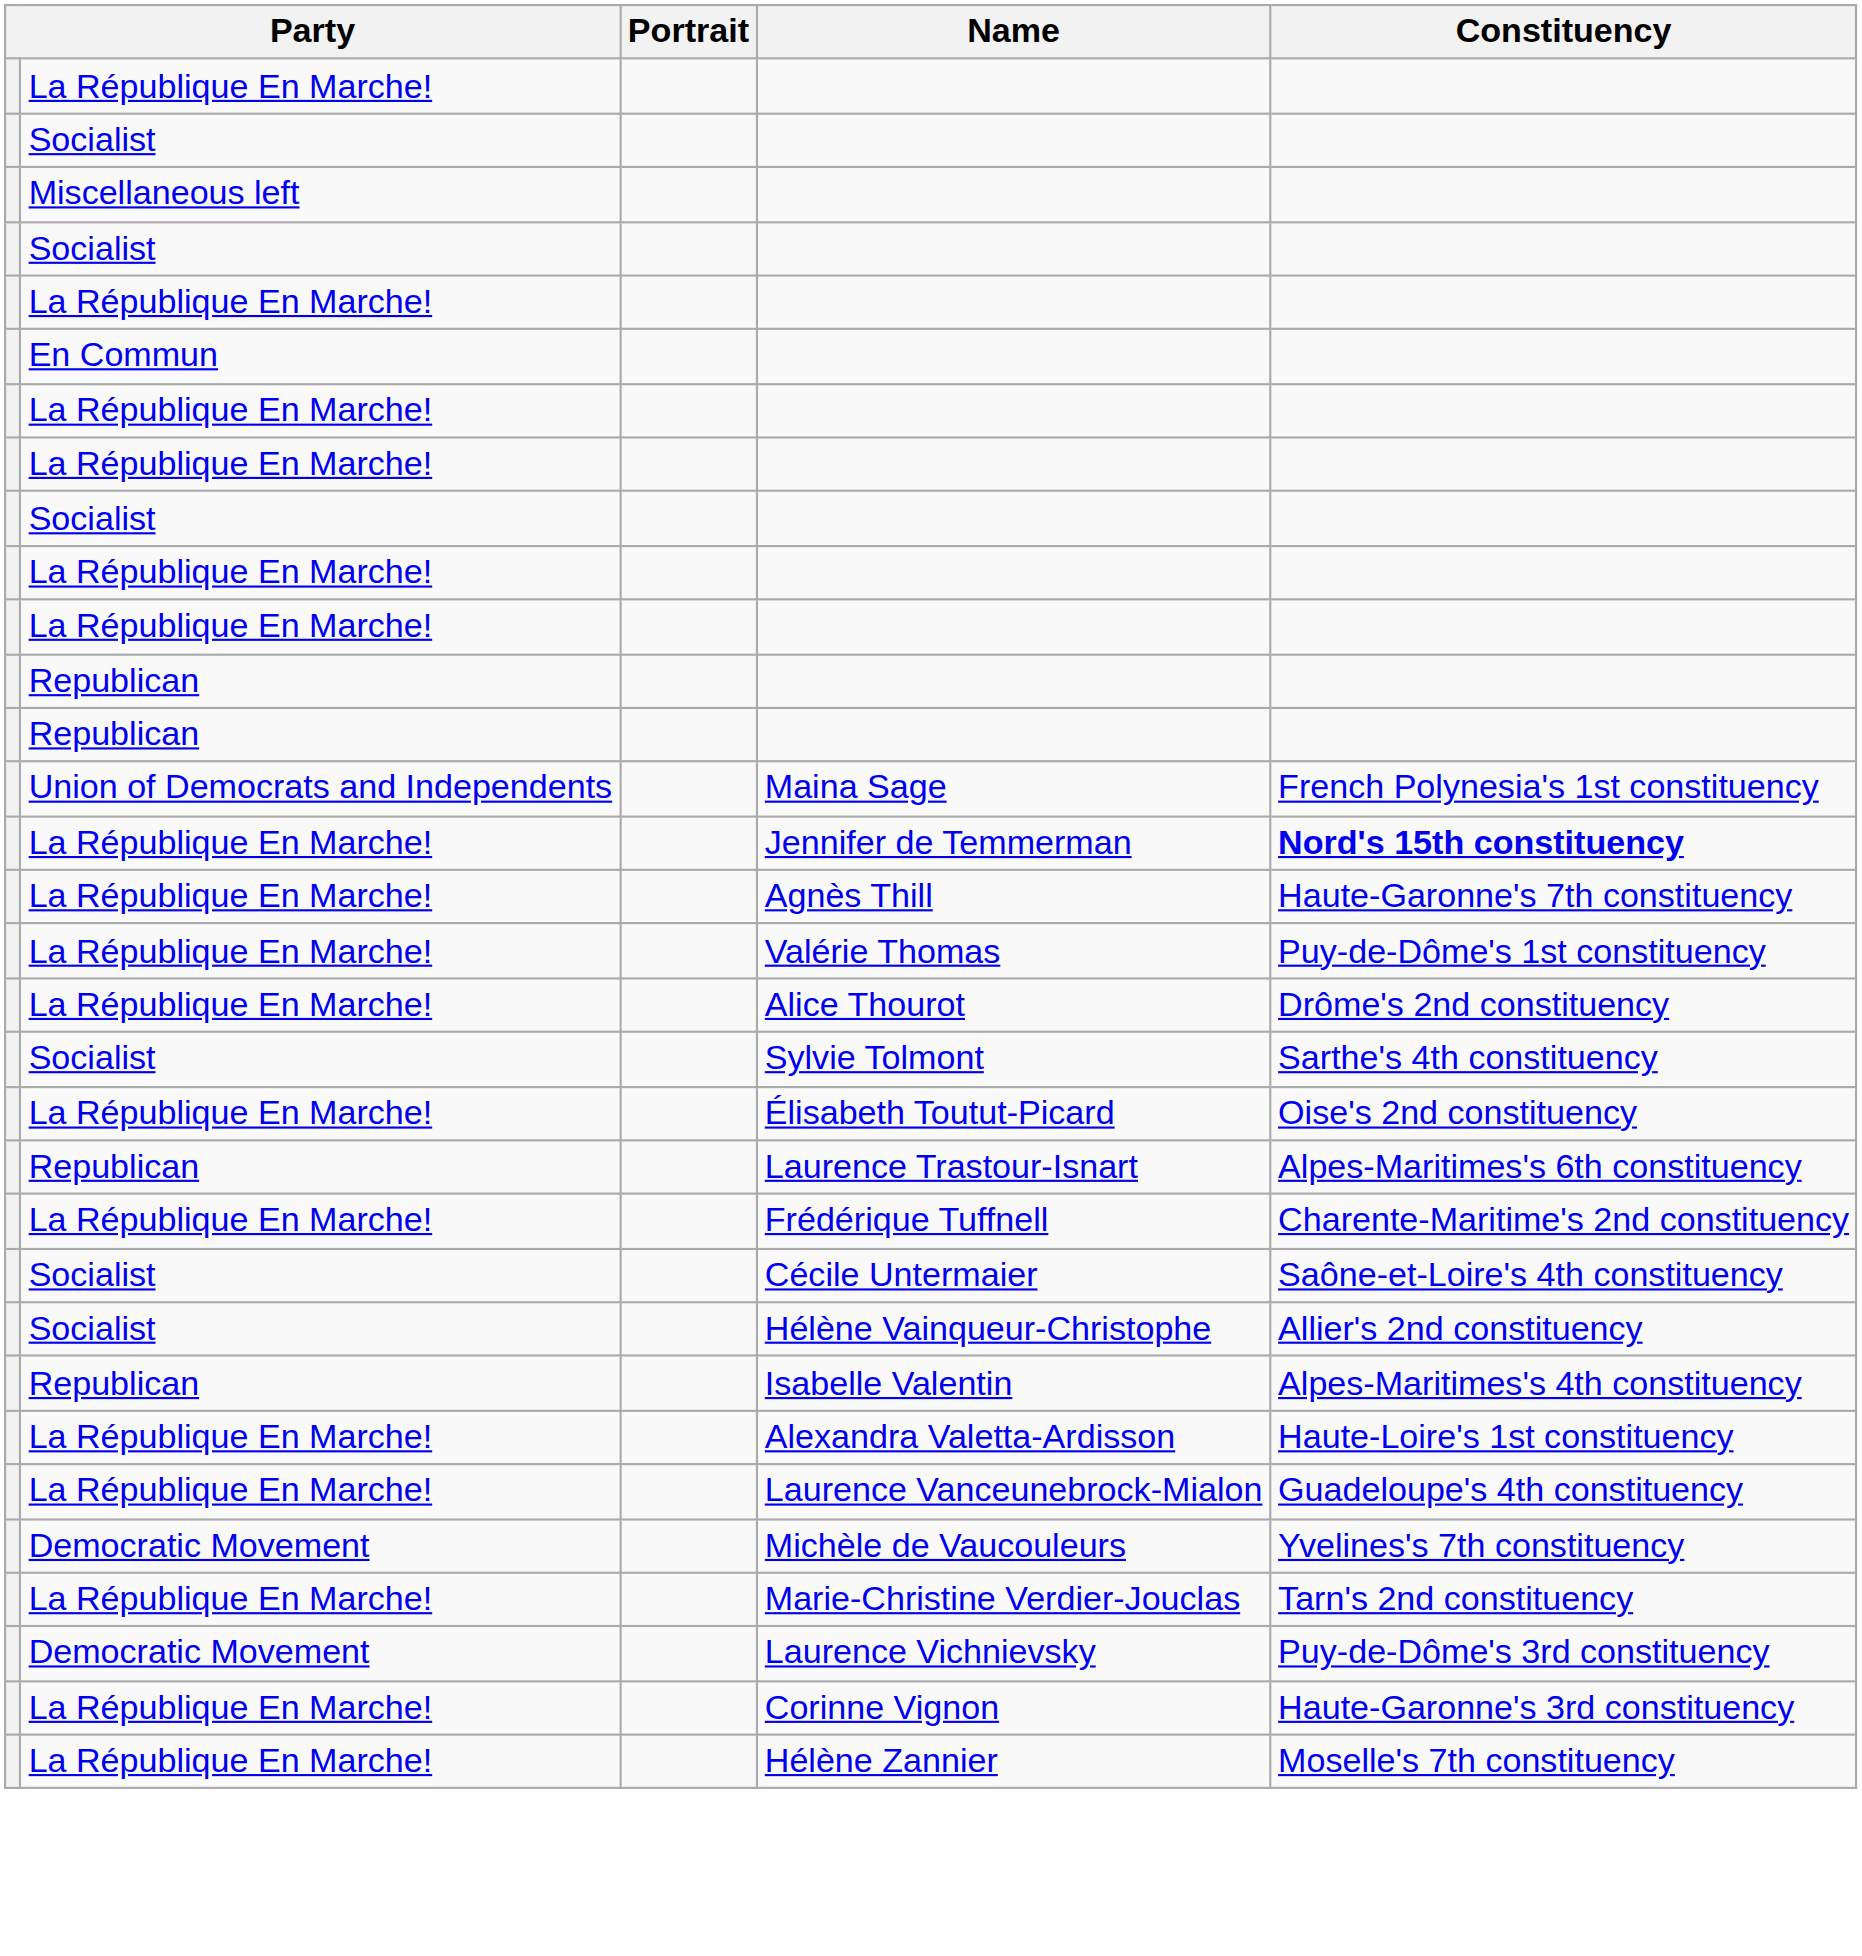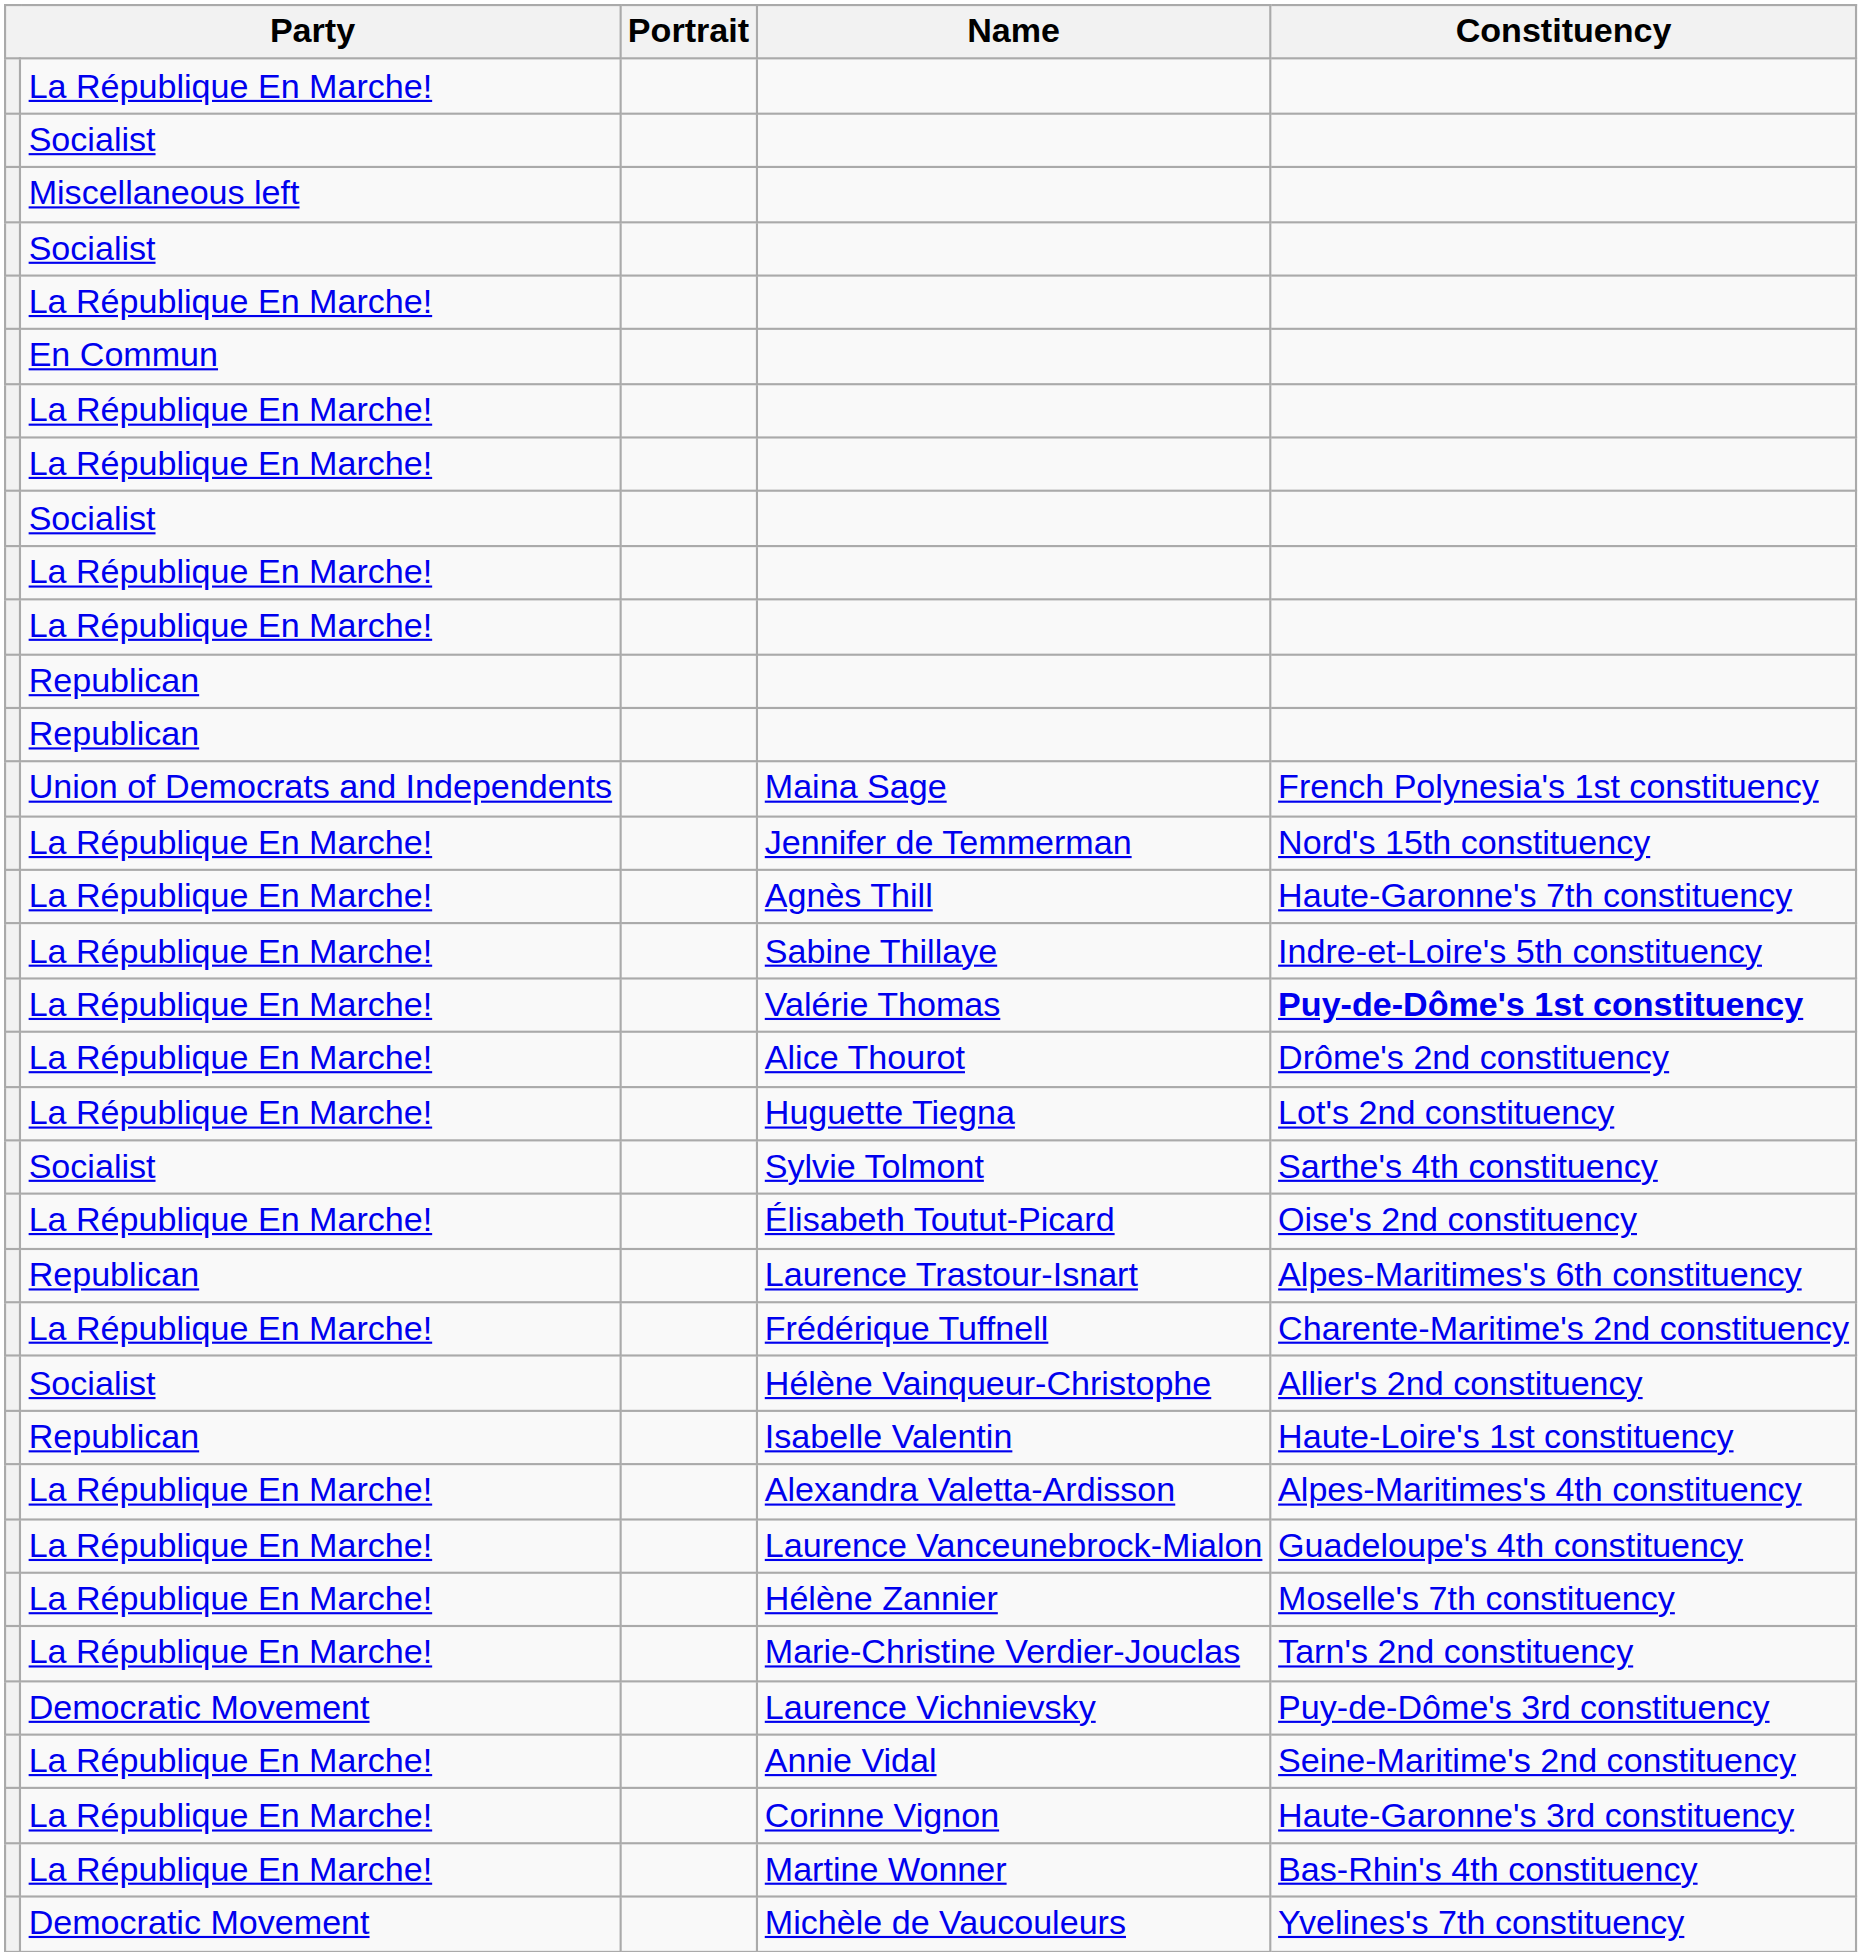(1481, 842) bold -> (1464, 842) normal
+ row: (230, 950)
(1522, 950) normal -> (1541, 1004) bold
+ row: (230, 1112)
- row: (92, 1274)
(1540, 1382) Alpes-Maritimes's 4th constituency -> (1506, 1436) Haute-Loire's 1st constituency
(1506, 1436) Haute-Loire's 1st constituency -> (1540, 1490) Alpes-Maritimes's 4th constituency
rows swapped: (199, 1544) <-> (230, 1761)
+ row: (230, 1761)
+ row: (230, 1869)
